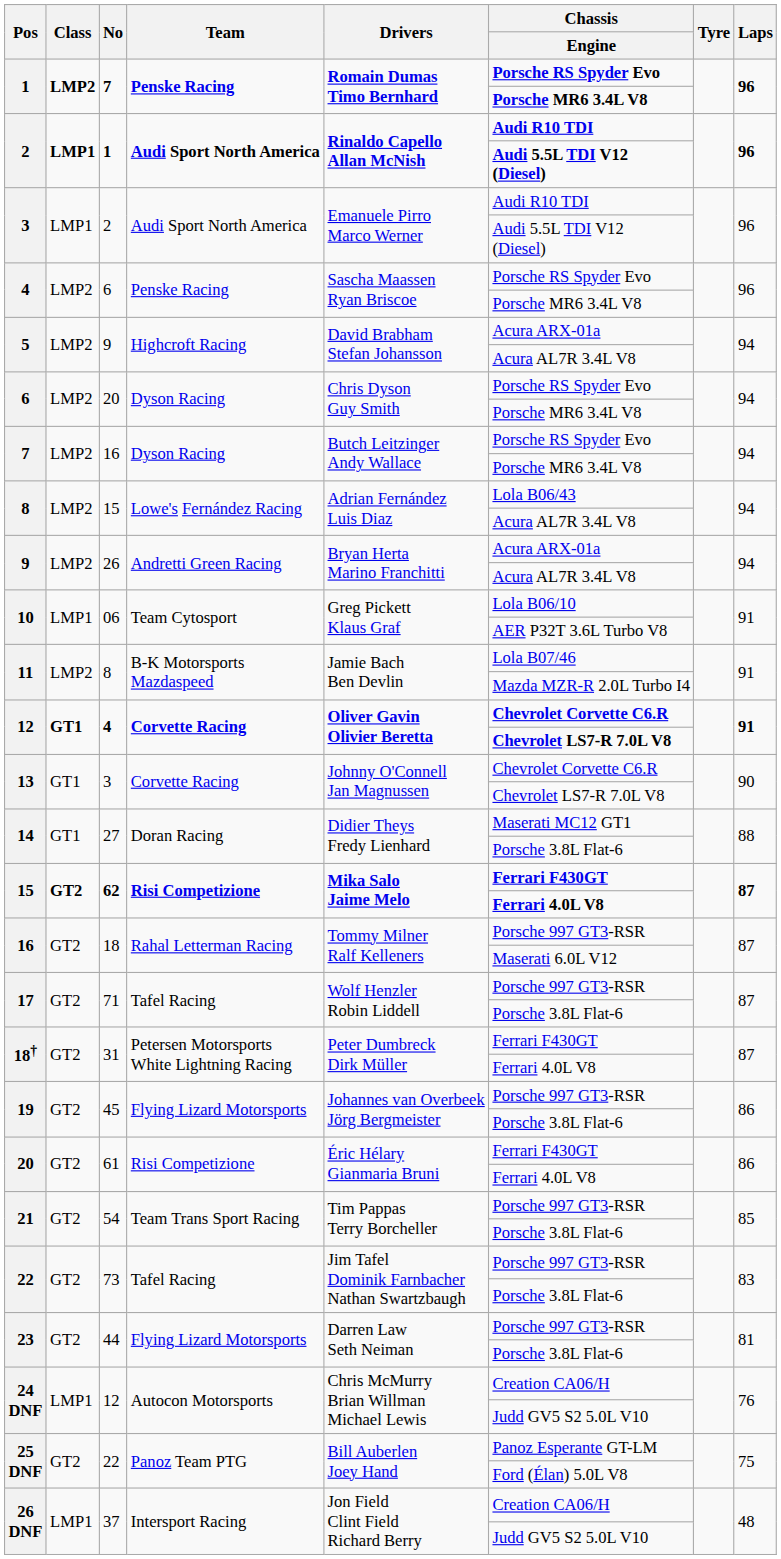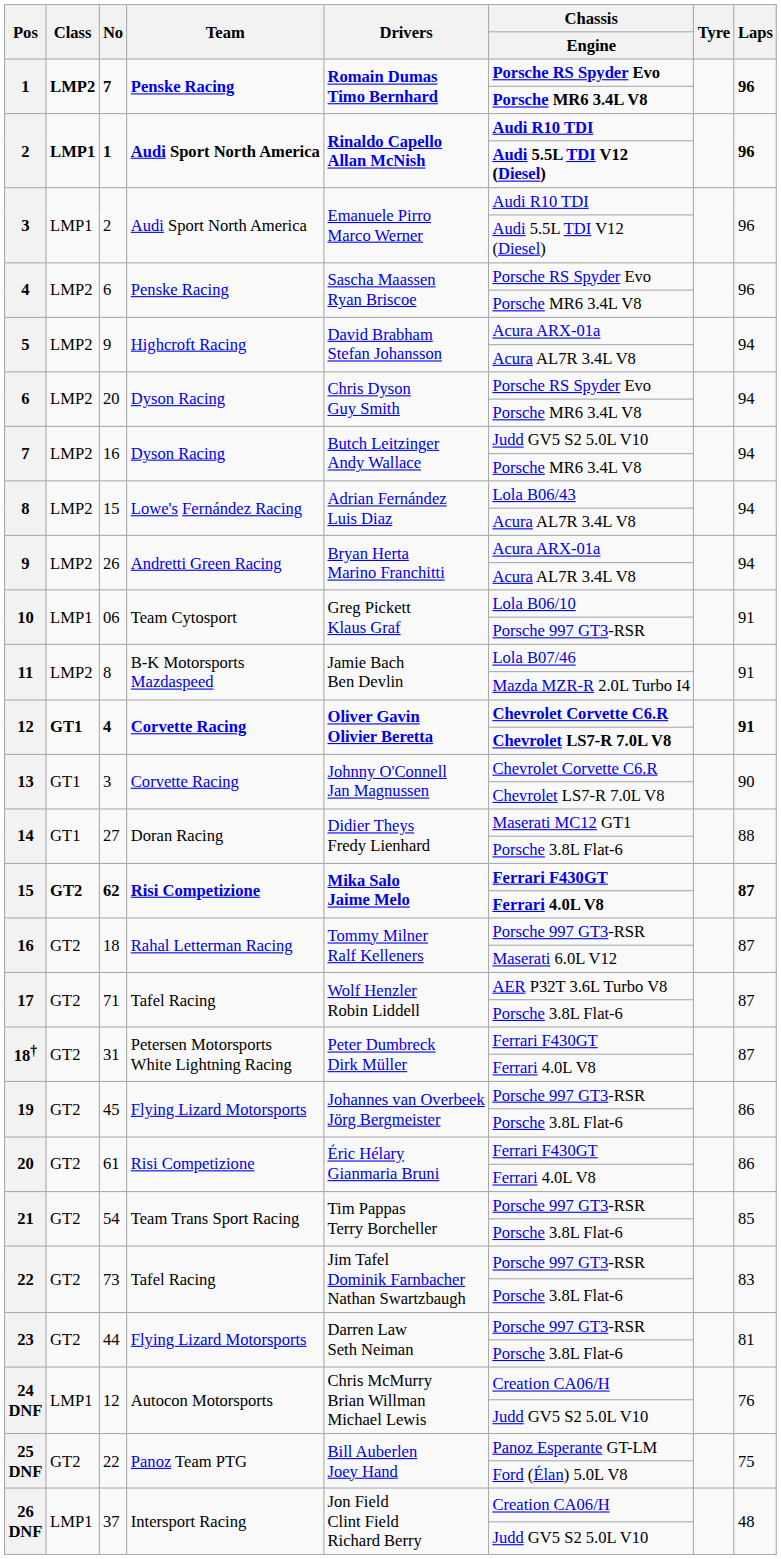(572, 440) Porsche RS Spyder Evo -> (570, 440) Judd GV5 S2 5.0L V10
(580, 631) AER P32T 3.6L Turbo V8 -> (569, 631) Porsche 997 GT3-RSR
(569, 986) Porsche 997 GT3-RSR -> (580, 986) AER P32T 3.6L Turbo V8
